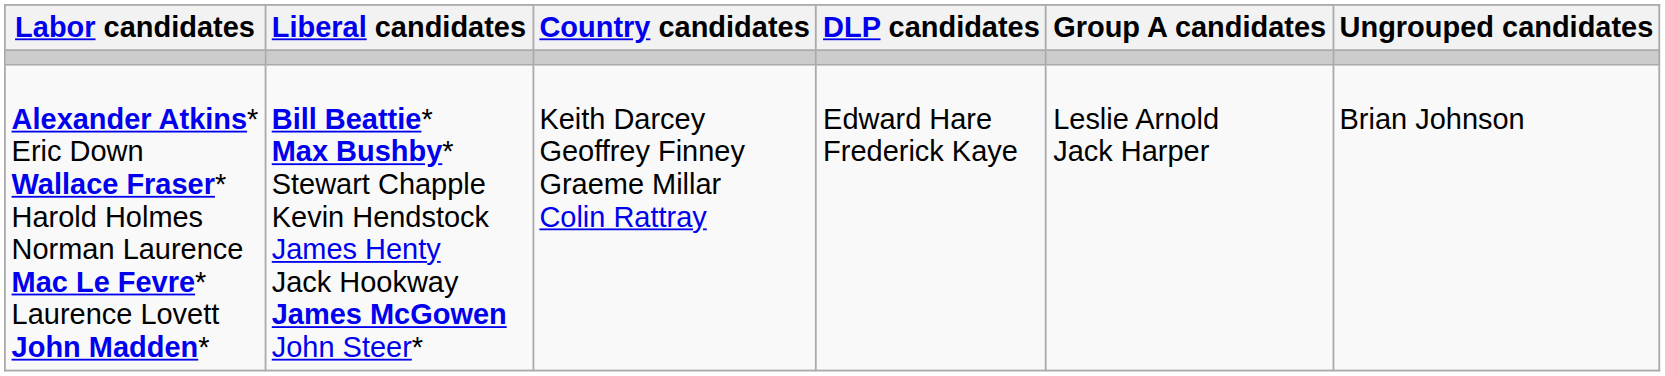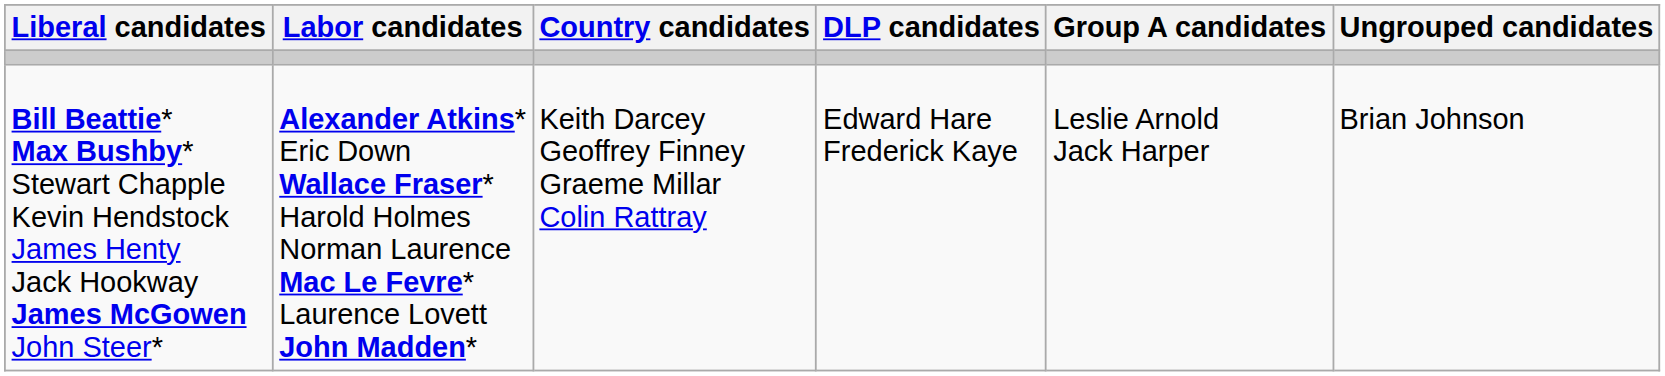columns swapped: (135, 27) <-> (399, 27)
